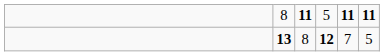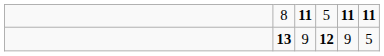(305, 39) 8 -> (305, 39) 9
(348, 39) 7 -> (348, 39) 9
